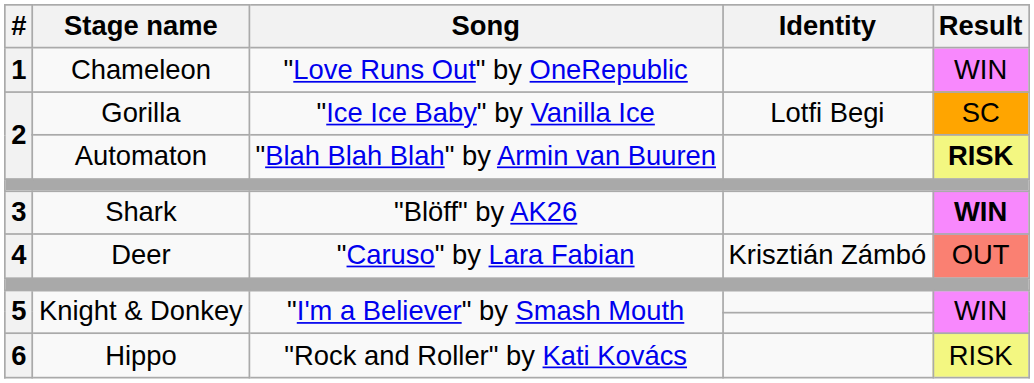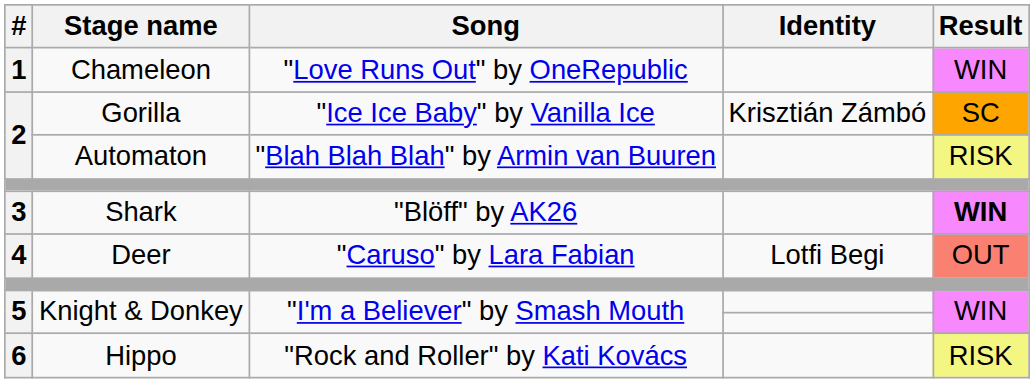(827, 112) Lotfi Begi -> (827, 112) Krisztián Zámbó
(981, 156) bold -> (981, 156) normal
(827, 255) Krisztián Zámbó -> (827, 255) Lotfi Begi
